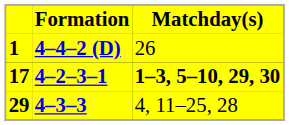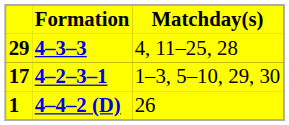rows swapped: (19, 105) <-> (14, 48)
(207, 76) bold -> (207, 76) normal
